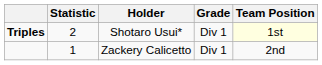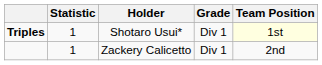(73, 32) 2 -> (73, 32) 1
